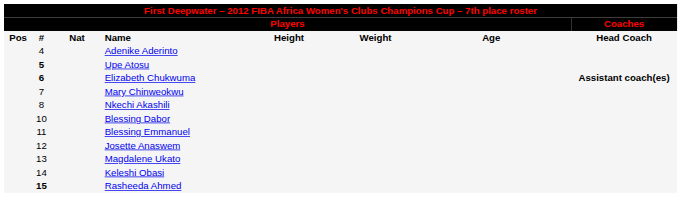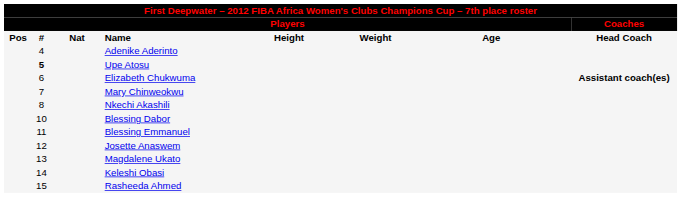(41, 78) bold -> (41, 78) normal
(41, 186) bold -> (41, 186) normal
